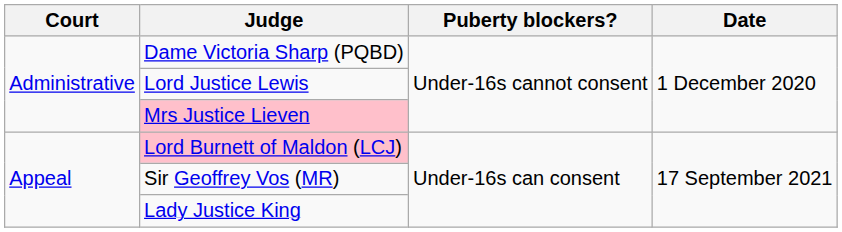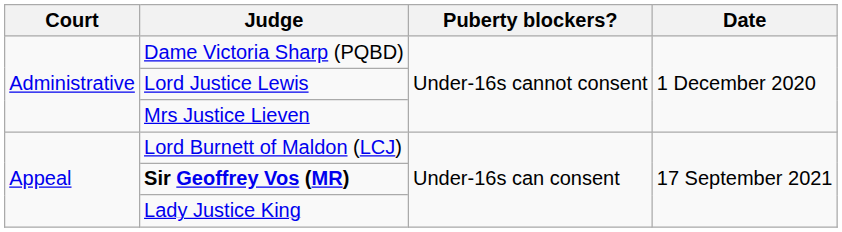(227, 115) pink background -> (227, 115) no background
(273, 147) pink background -> (273, 147) no background
(242, 178) normal -> (247, 178) bold
